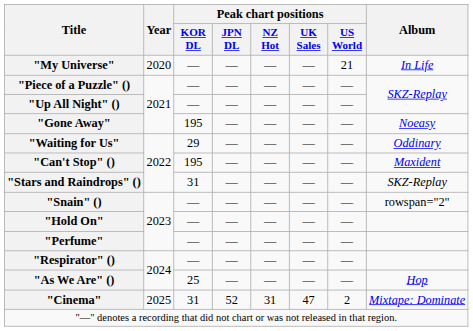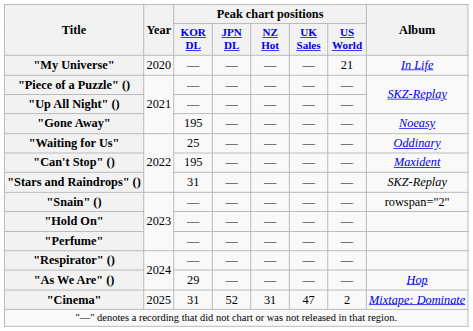(193, 143) 29 -> (193, 143) 25
(193, 280) 25 -> (193, 280) 29
